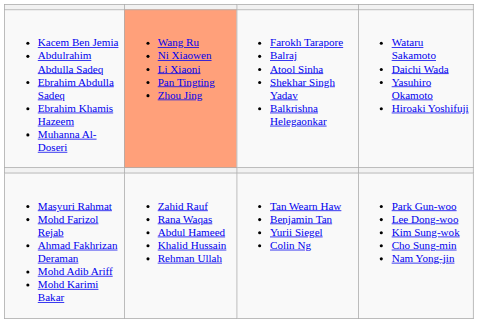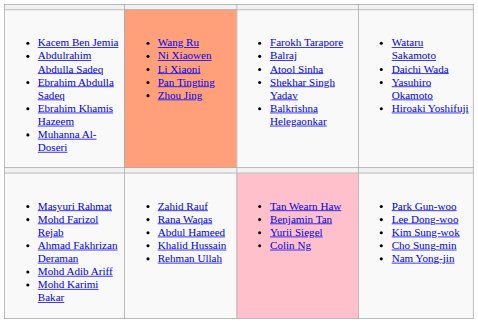(297, 226) no background -> (297, 226) pink background
